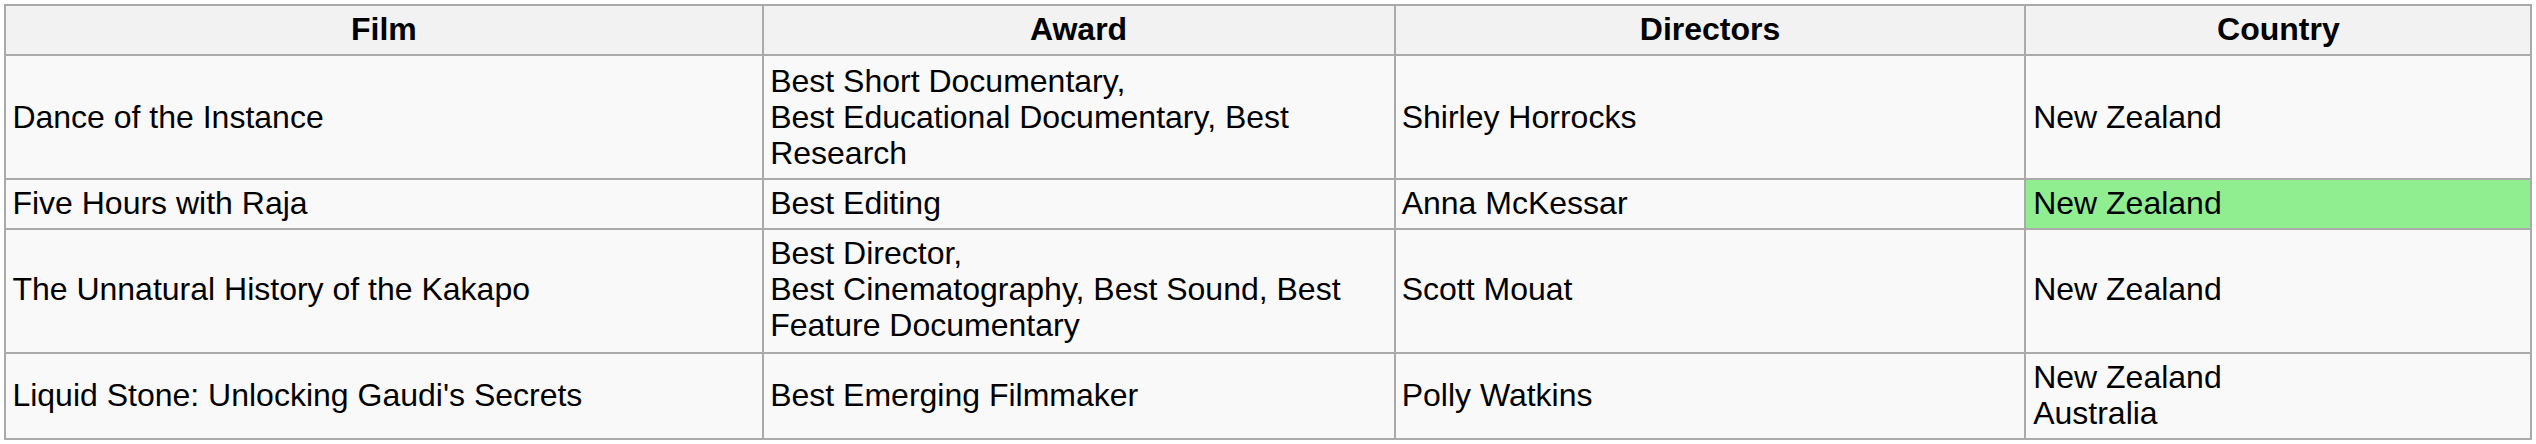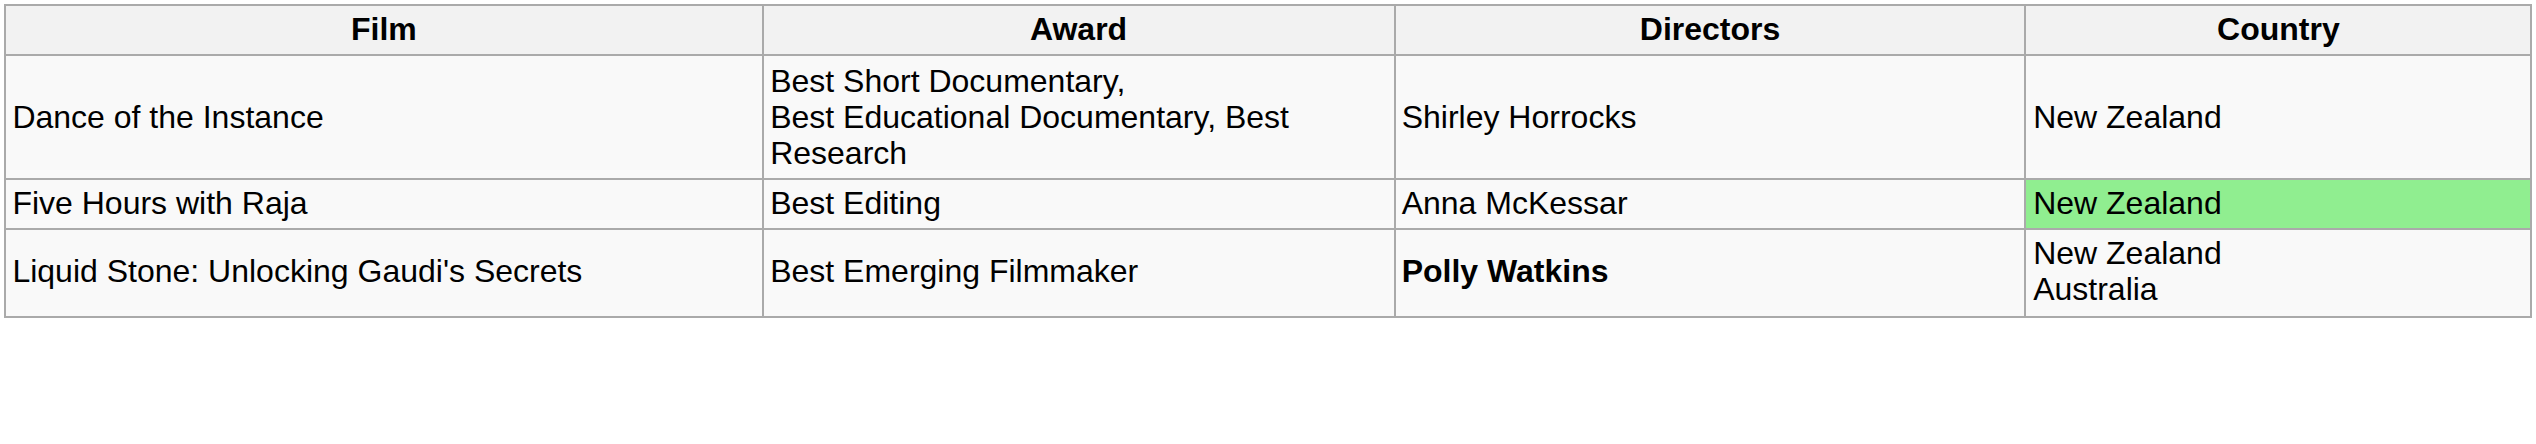- row: (271, 290)
(1497, 394) normal -> (1505, 272) bold
